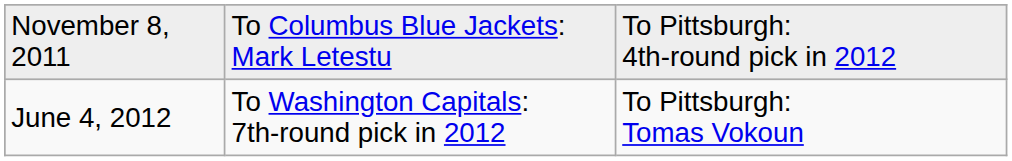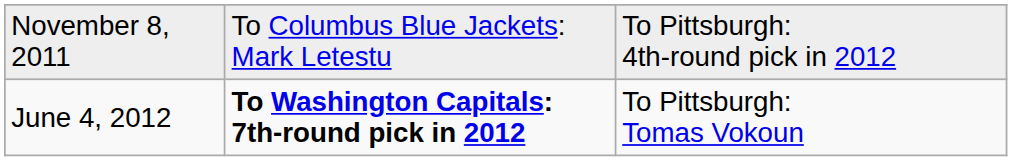(380, 117) normal -> (392, 117) bold
